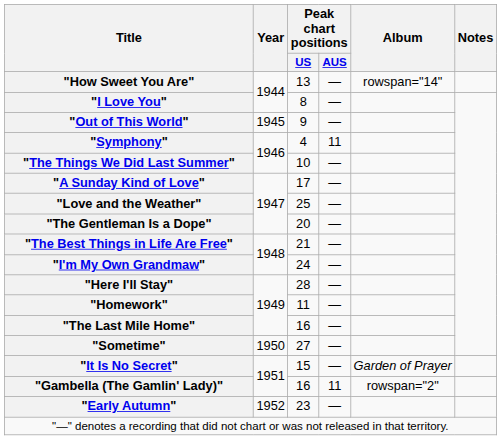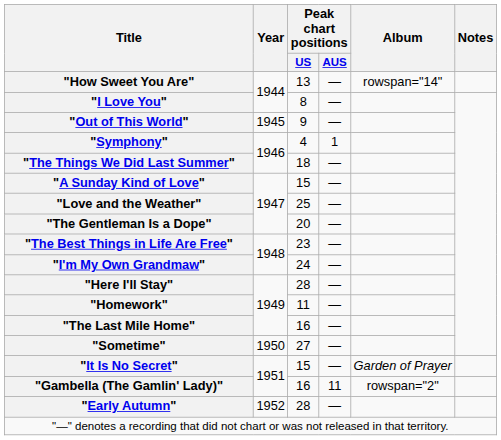(335, 142) 11 -> (335, 142) 1
(303, 163) 10 -> (303, 163) 18
(303, 183) 17 -> (303, 183) 15
(303, 244) 21 -> (303, 244) 23
(303, 406) 23 -> (303, 406) 28
